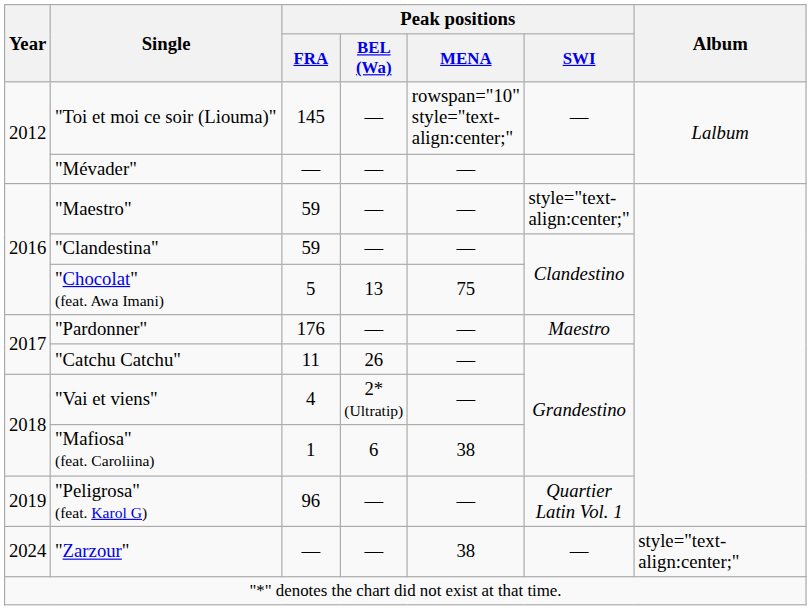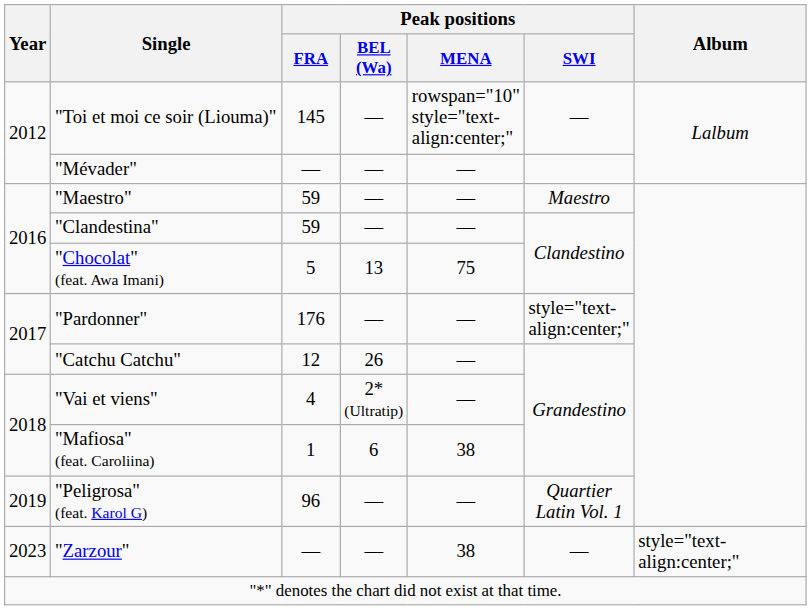(579, 208) style="text-align:center;" -> (579, 198) Maestro
(579, 329) Maestro -> (579, 318) style="text-align:center;"
(311, 359) 11 -> (311, 359) 12
(28, 551) 2024 -> (28, 551) 2023
